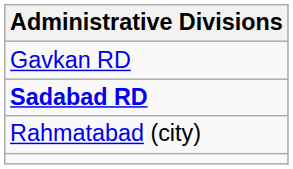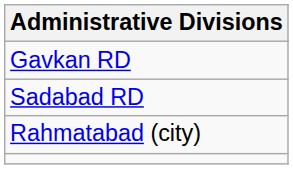(79, 97) bold -> (77, 97) normal
